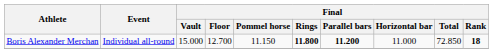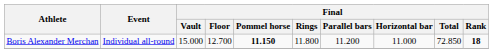(263, 41) normal -> (263, 41) bold
(306, 41) bold -> (307, 41) normal
(347, 41) bold -> (347, 41) normal
